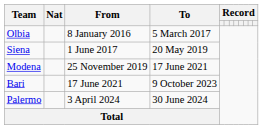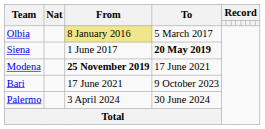(99, 34) no background -> (99, 34) khaki background
(180, 50) normal -> (183, 50) bold
(107, 67) normal -> (108, 67) bold
